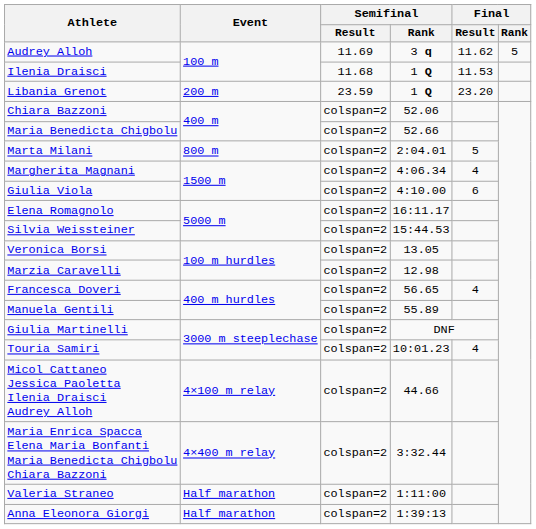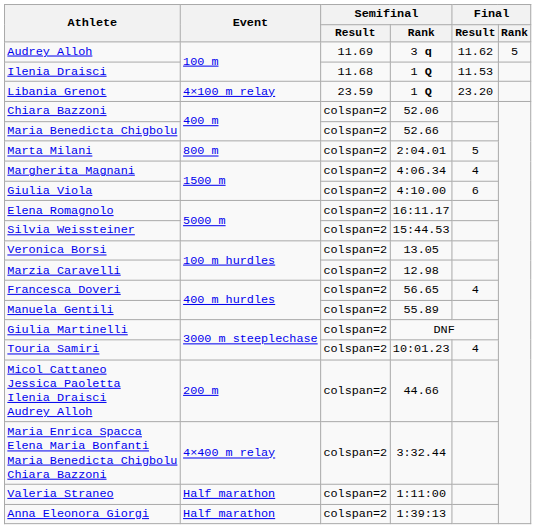(201, 91) 200 m -> (229, 91) 4×100 m relay
(229, 390) 4×100 m relay -> (201, 390) 200 m
